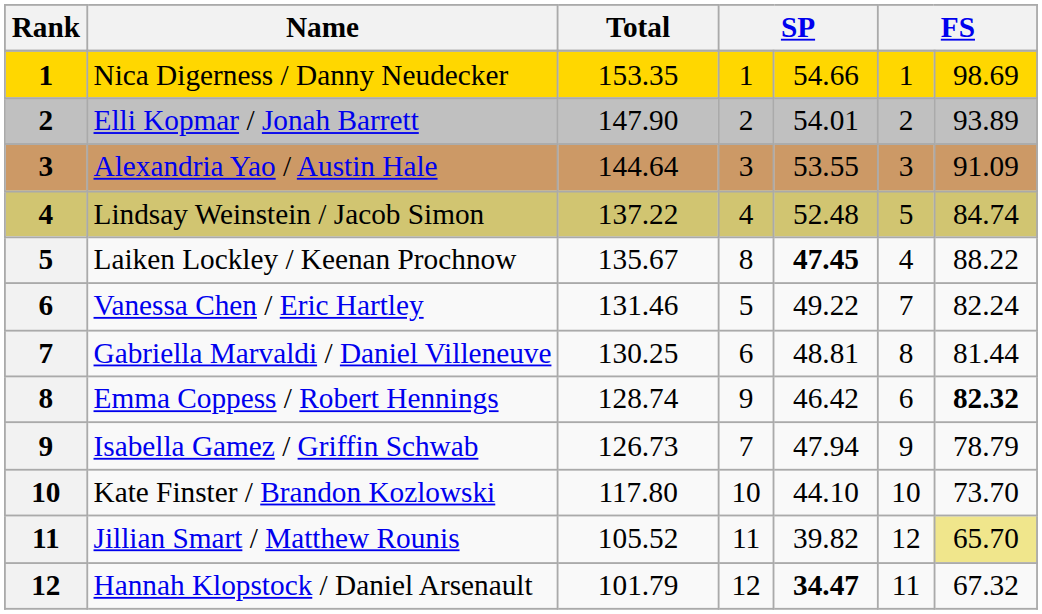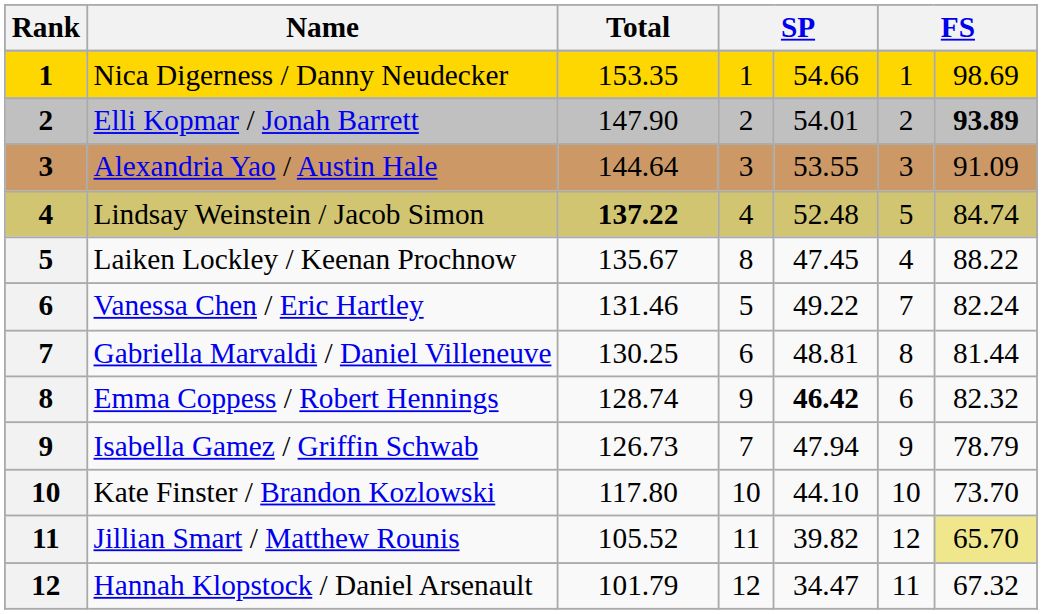(986, 120) normal -> (986, 120) bold
(638, 213) normal -> (638, 213) bold
(826, 259) bold -> (826, 259) normal
(826, 399) normal -> (826, 399) bold
(986, 399) bold -> (986, 399) normal
(826, 584) bold -> (826, 584) normal
